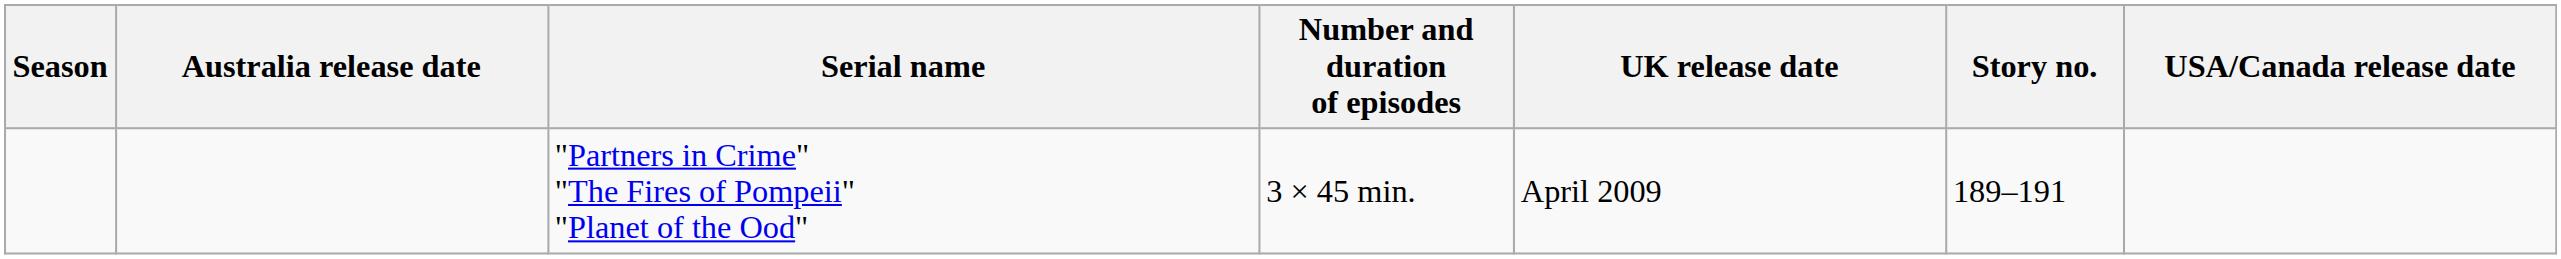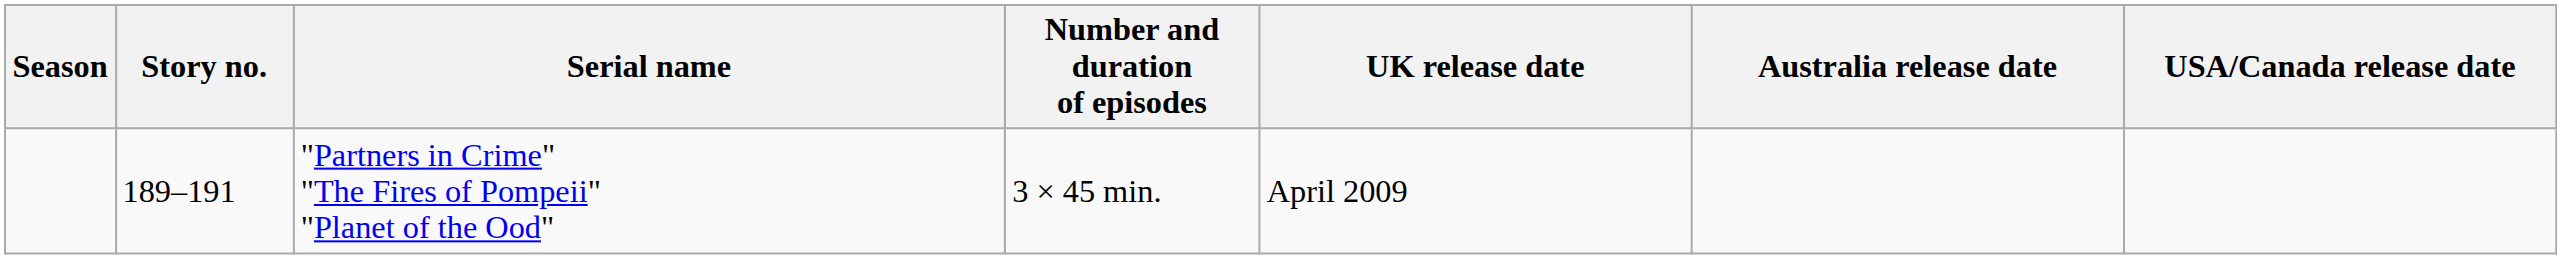columns swapped: (2035, 66) <-> (331, 66)
